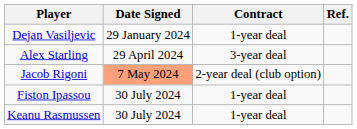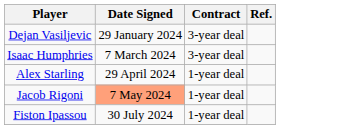(258, 34) 1-year deal -> (216, 34) 3-year deal
+ row: (50, 54)
(258, 54) 3-year deal -> (216, 74) 1-year deal
(258, 74) 2-year deal (club option) -> (216, 94) 1-year deal
- row: (54, 114)
